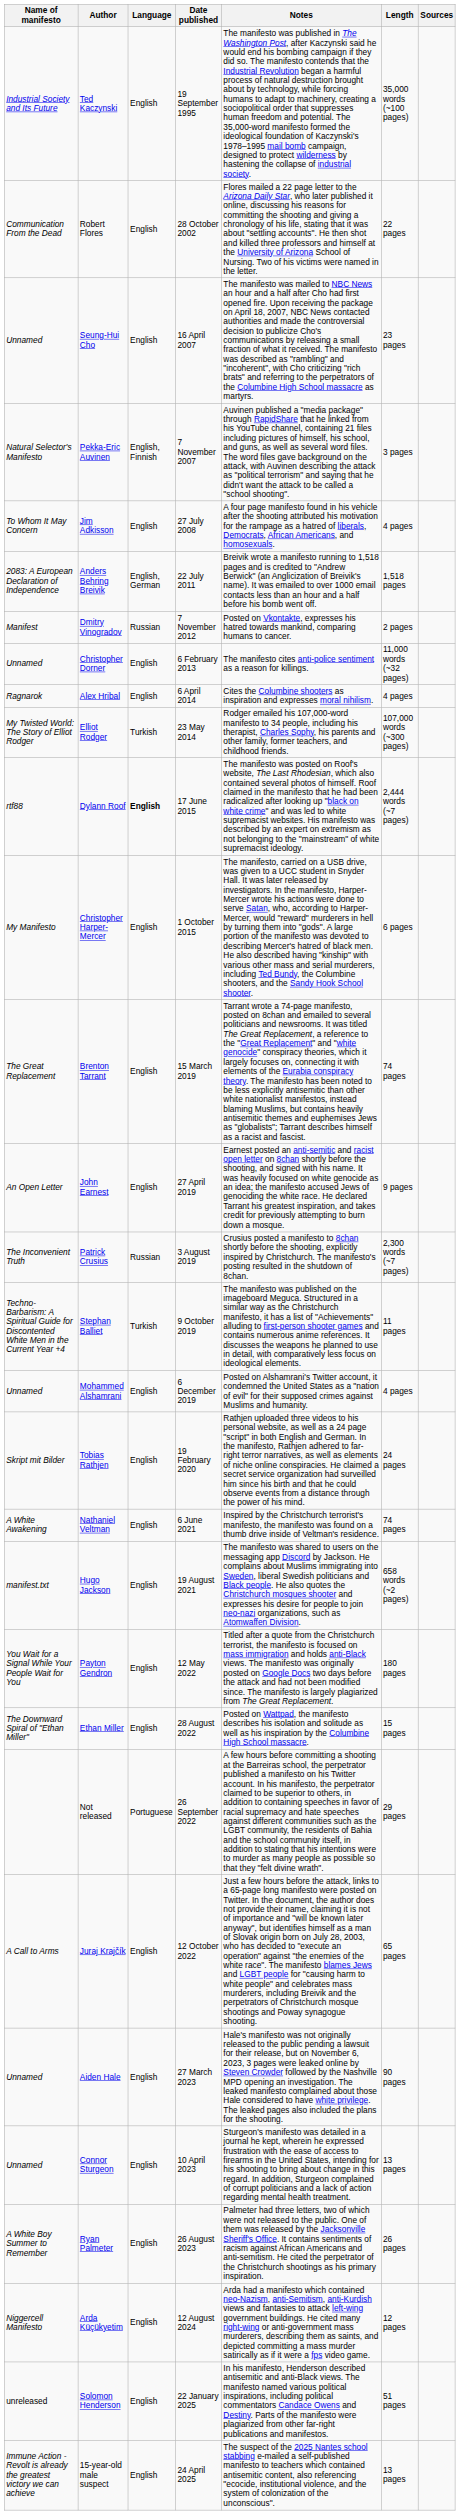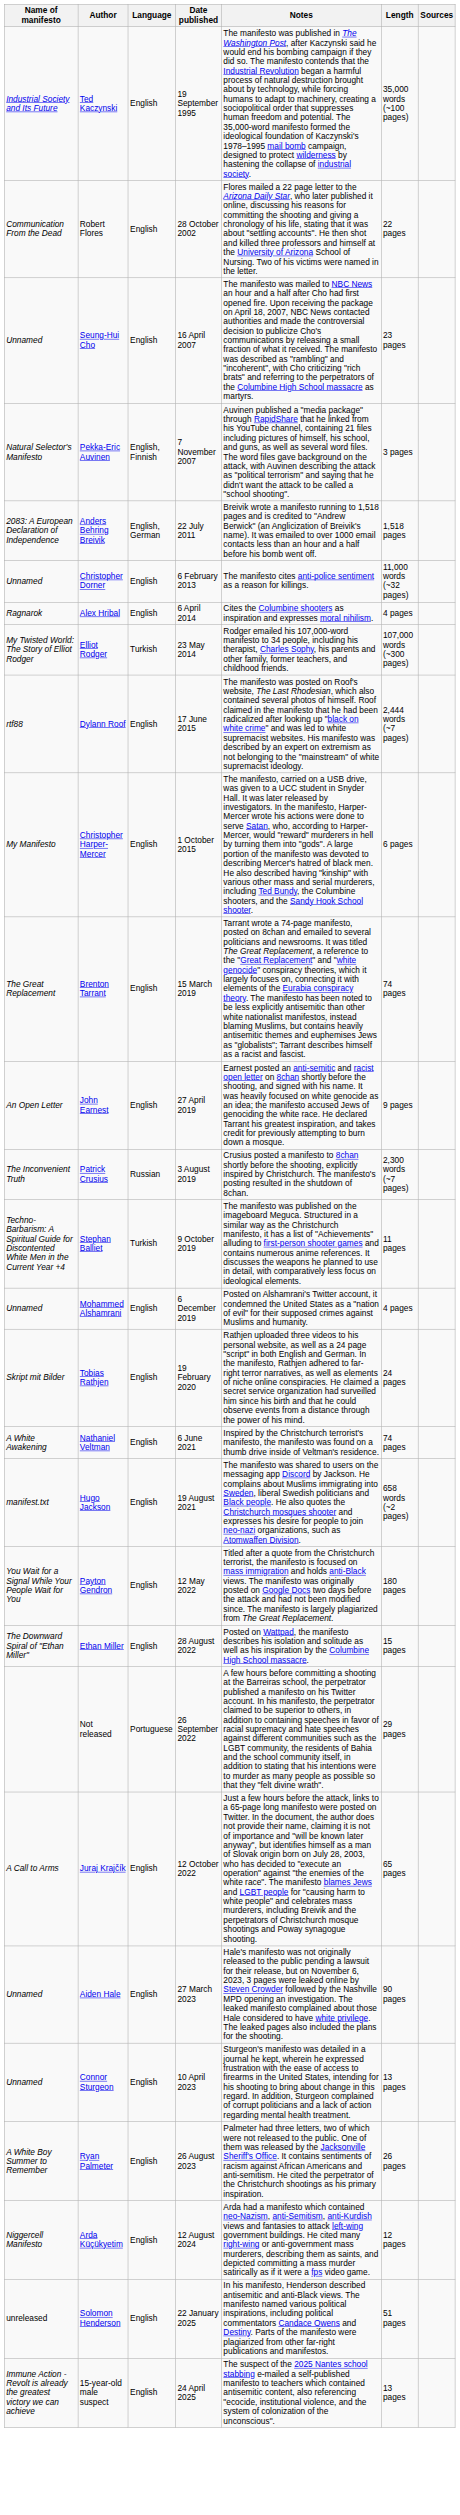- row: (97, 526)
- row: (101, 627)
(145, 806) bold -> (144, 724) normal
